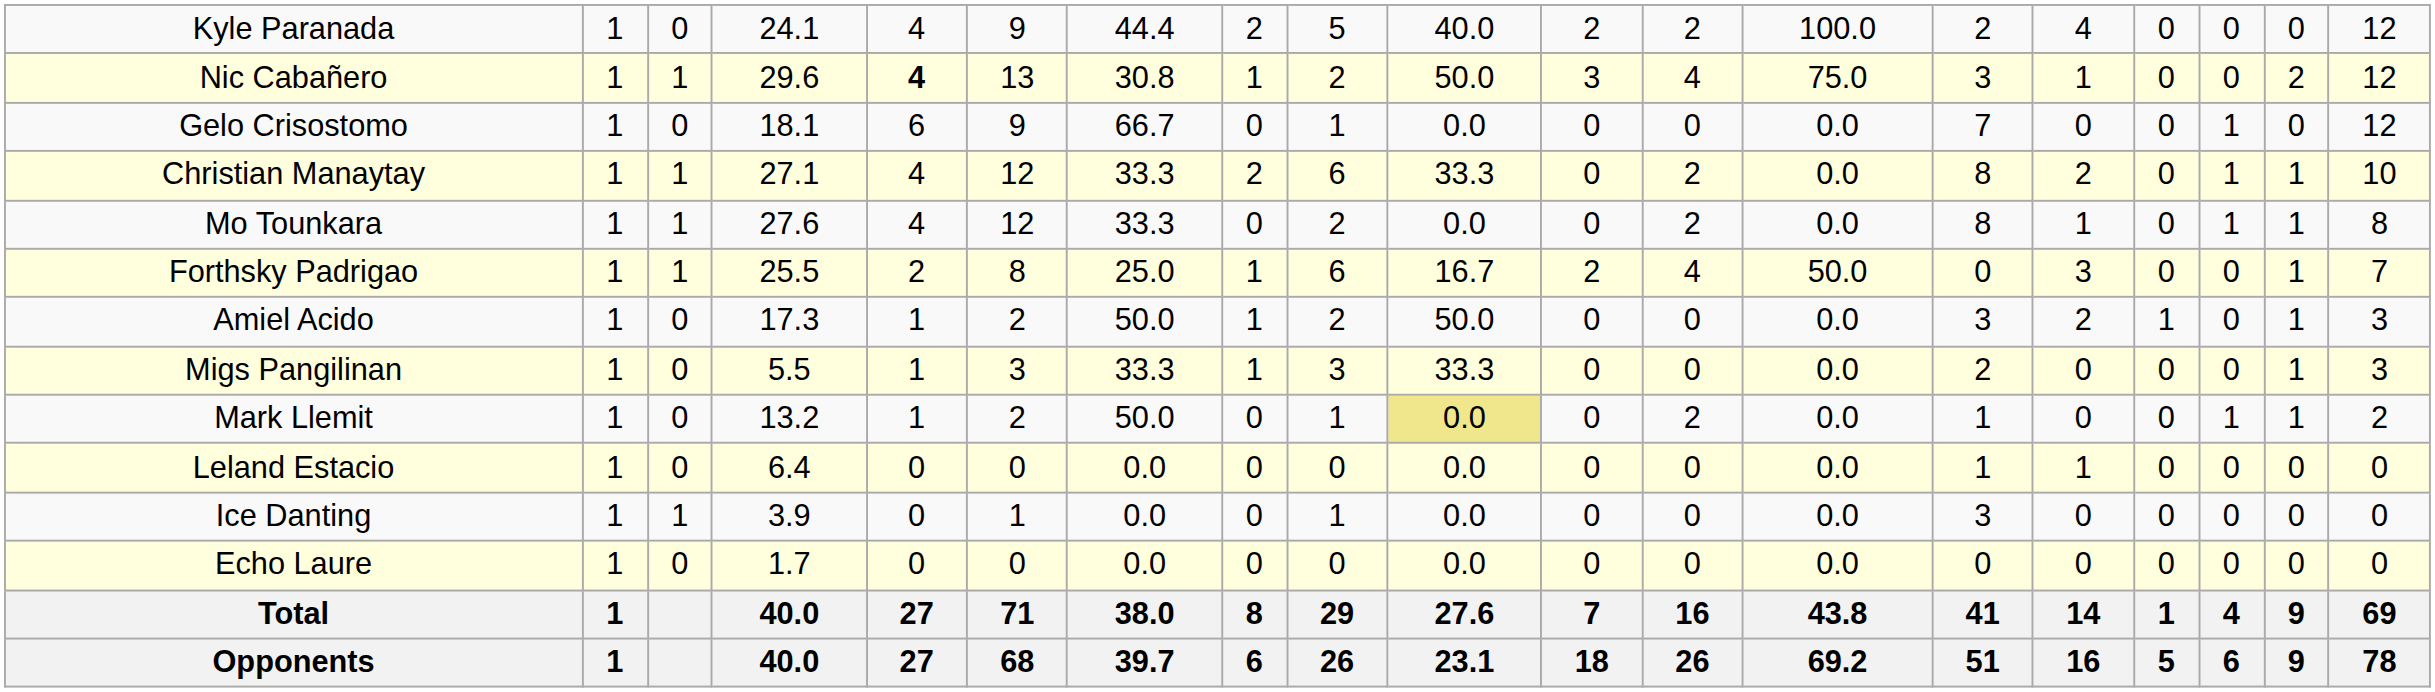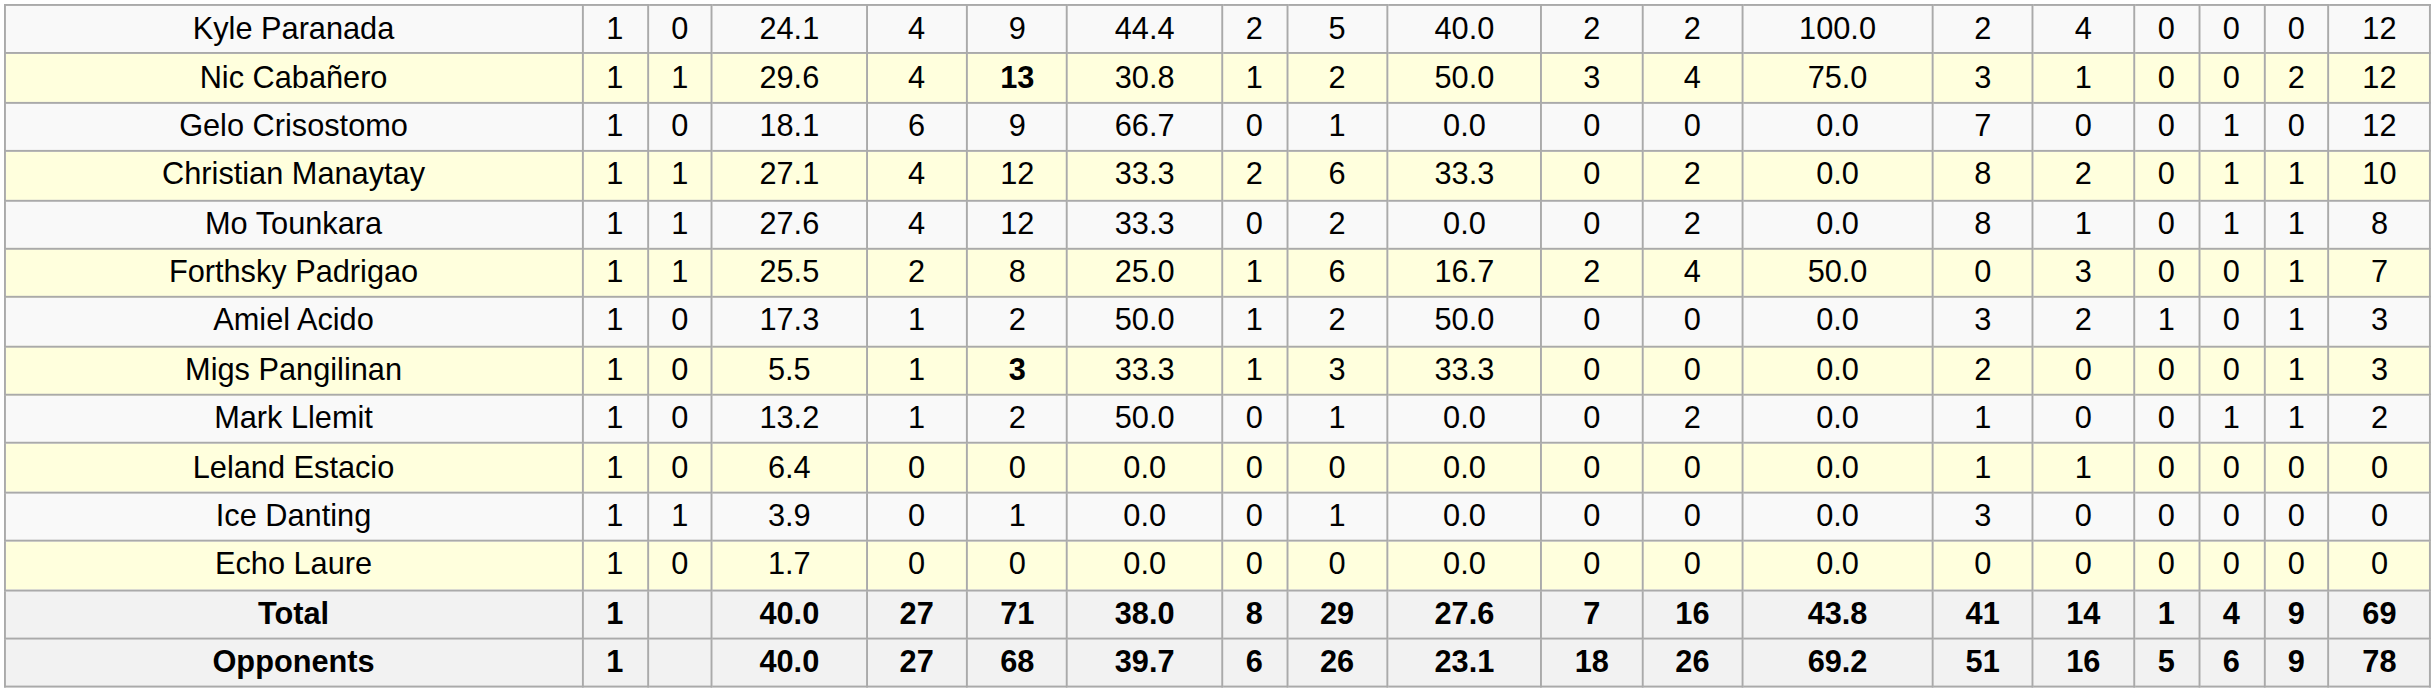(917, 77) bold -> (917, 77) normal
(1017, 77) normal -> (1017, 77) bold
(1017, 369) normal -> (1017, 369) bold
(1464, 418) khaki background -> (1464, 418) no background
